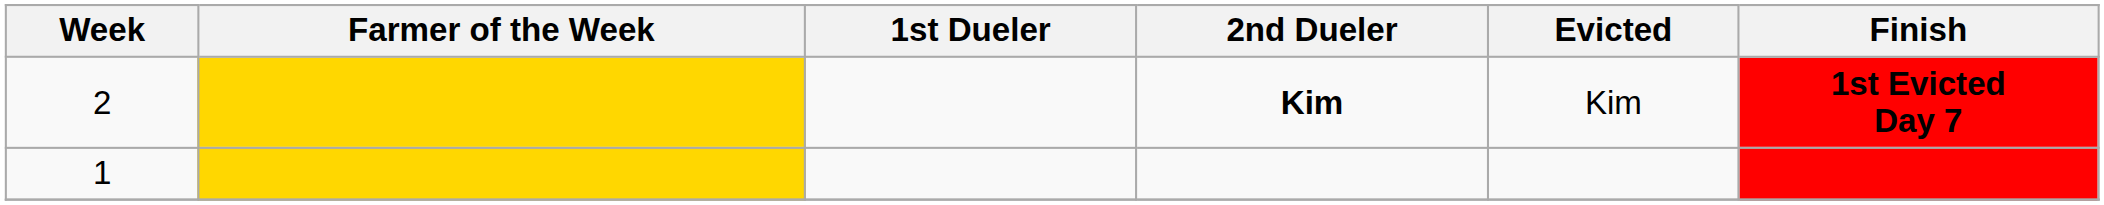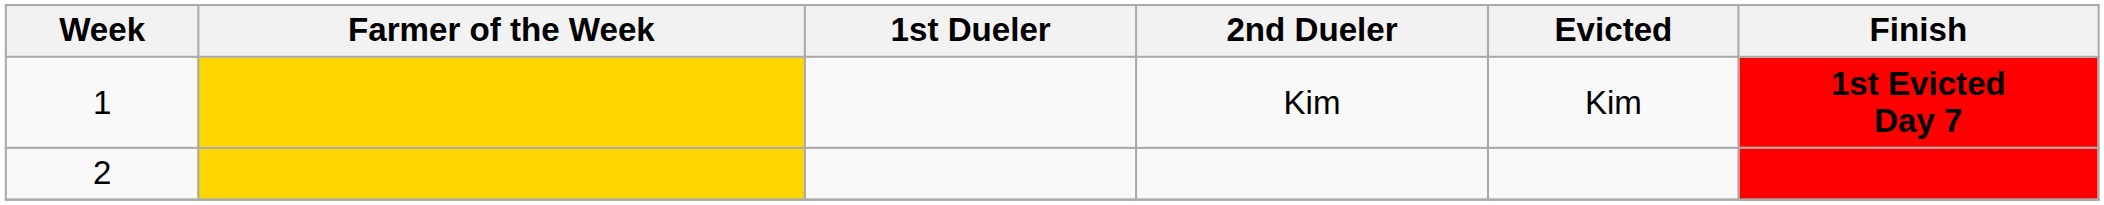(102, 101) 2 -> (102, 101) 1
(1312, 101) bold -> (1312, 101) normal
(102, 173) 1 -> (102, 173) 2
